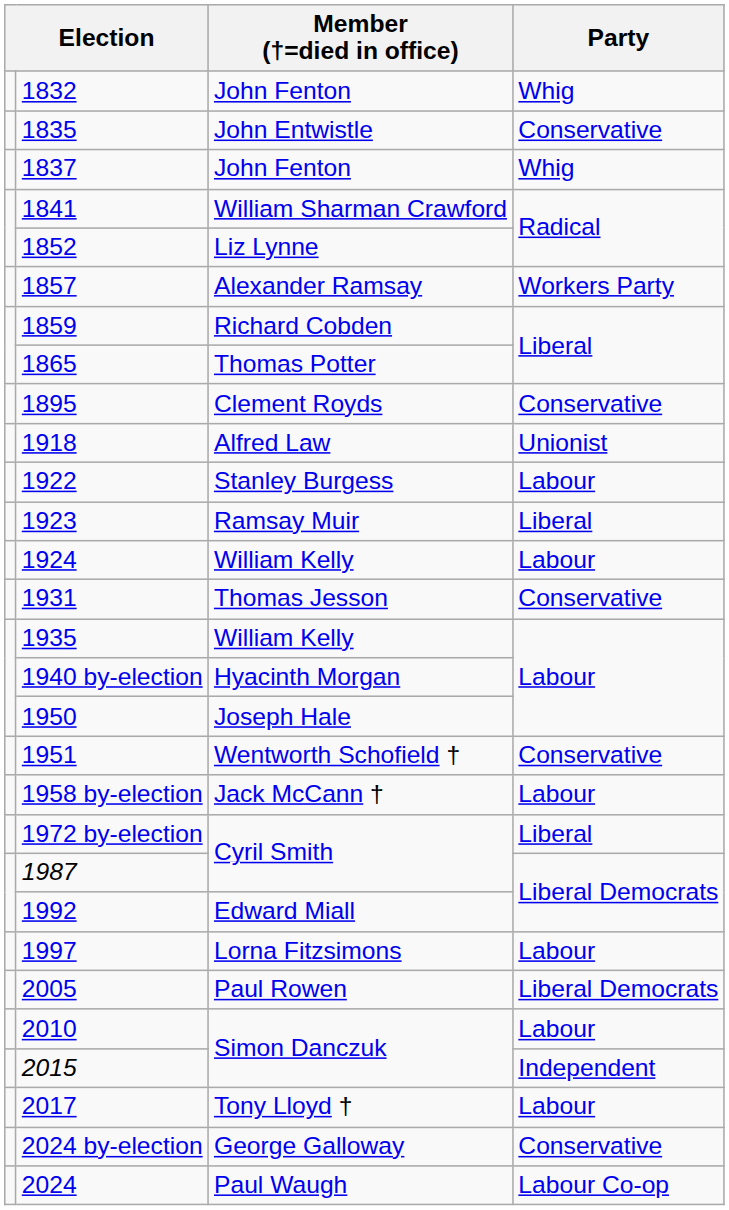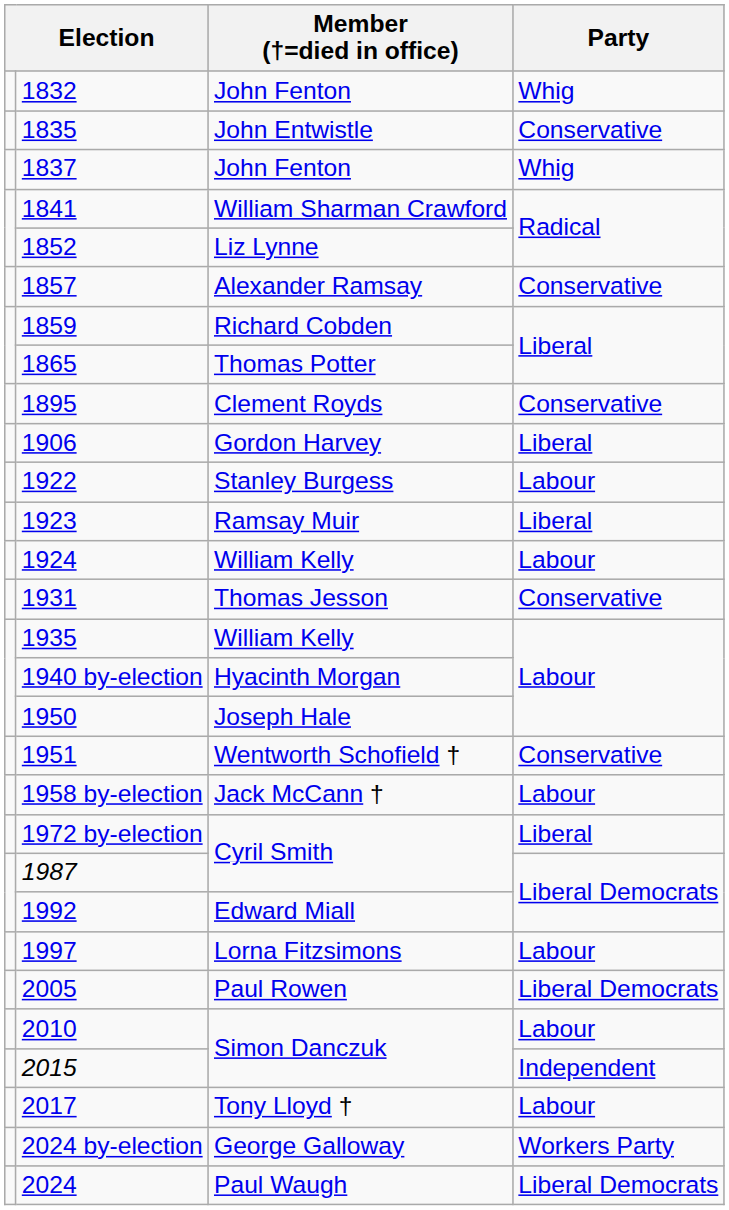(596, 286) Workers Party -> (590, 286) Conservative
+ row: (49, 442)
- row: (49, 442)
(590, 1145) Conservative -> (596, 1145) Workers Party
(594, 1185) Labour Co-op -> (618, 1185) Liberal Democrats
